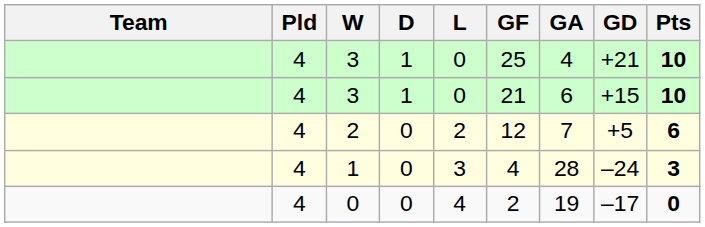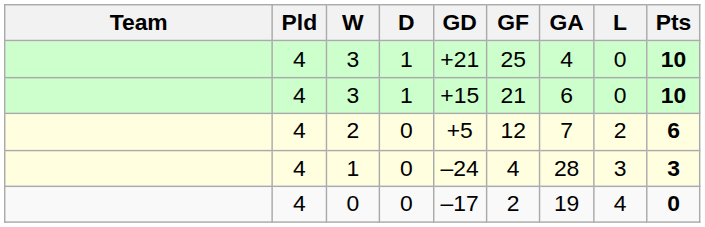columns swapped: (460, 22) <-> (620, 22)
